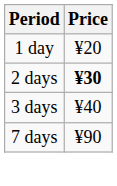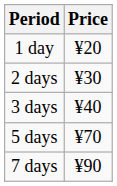(88, 78) bold -> (88, 78) normal
+ row: (34, 137)
